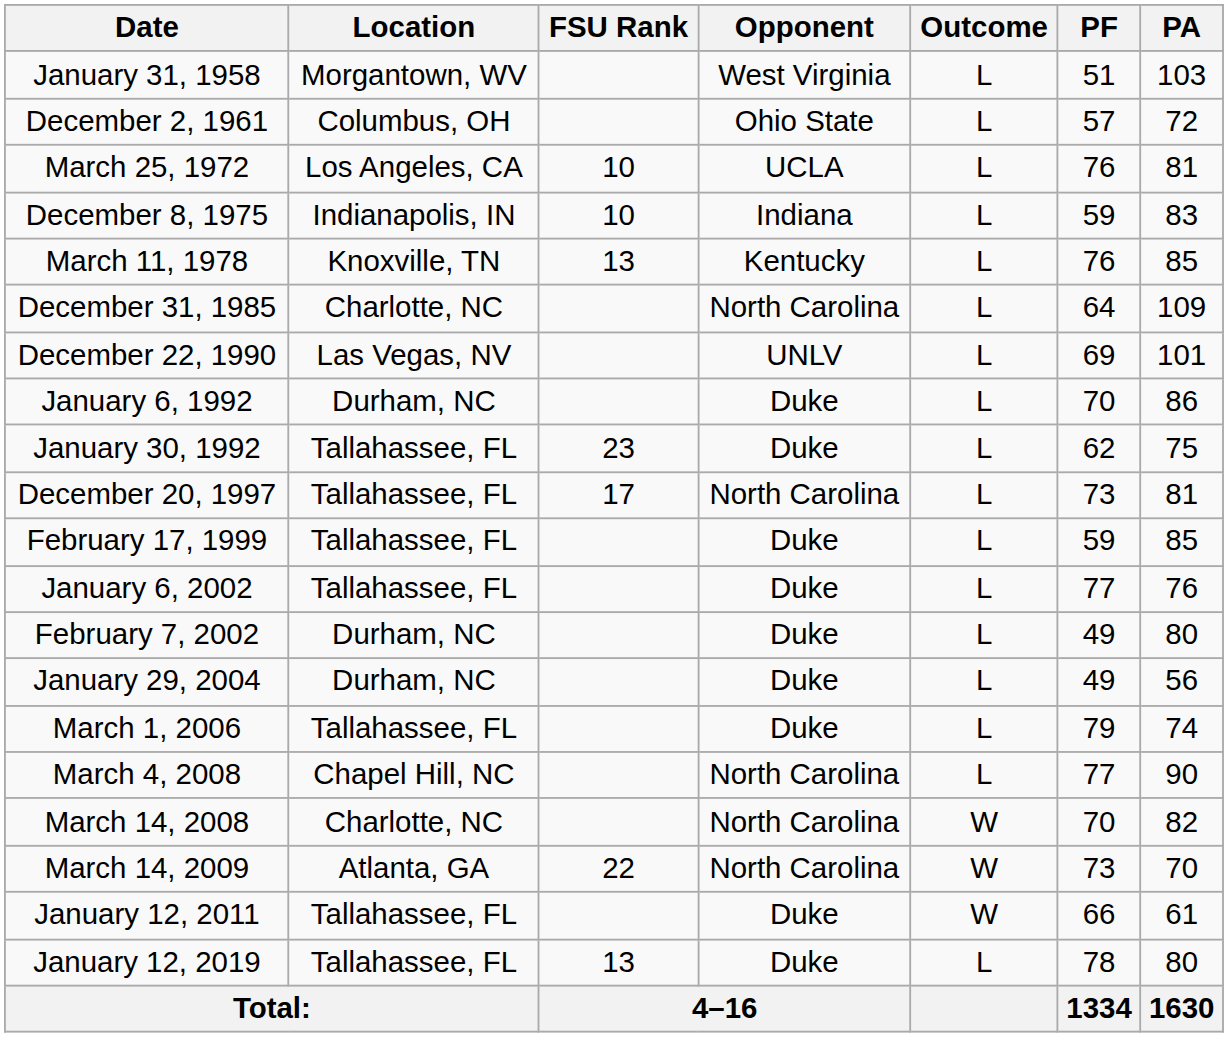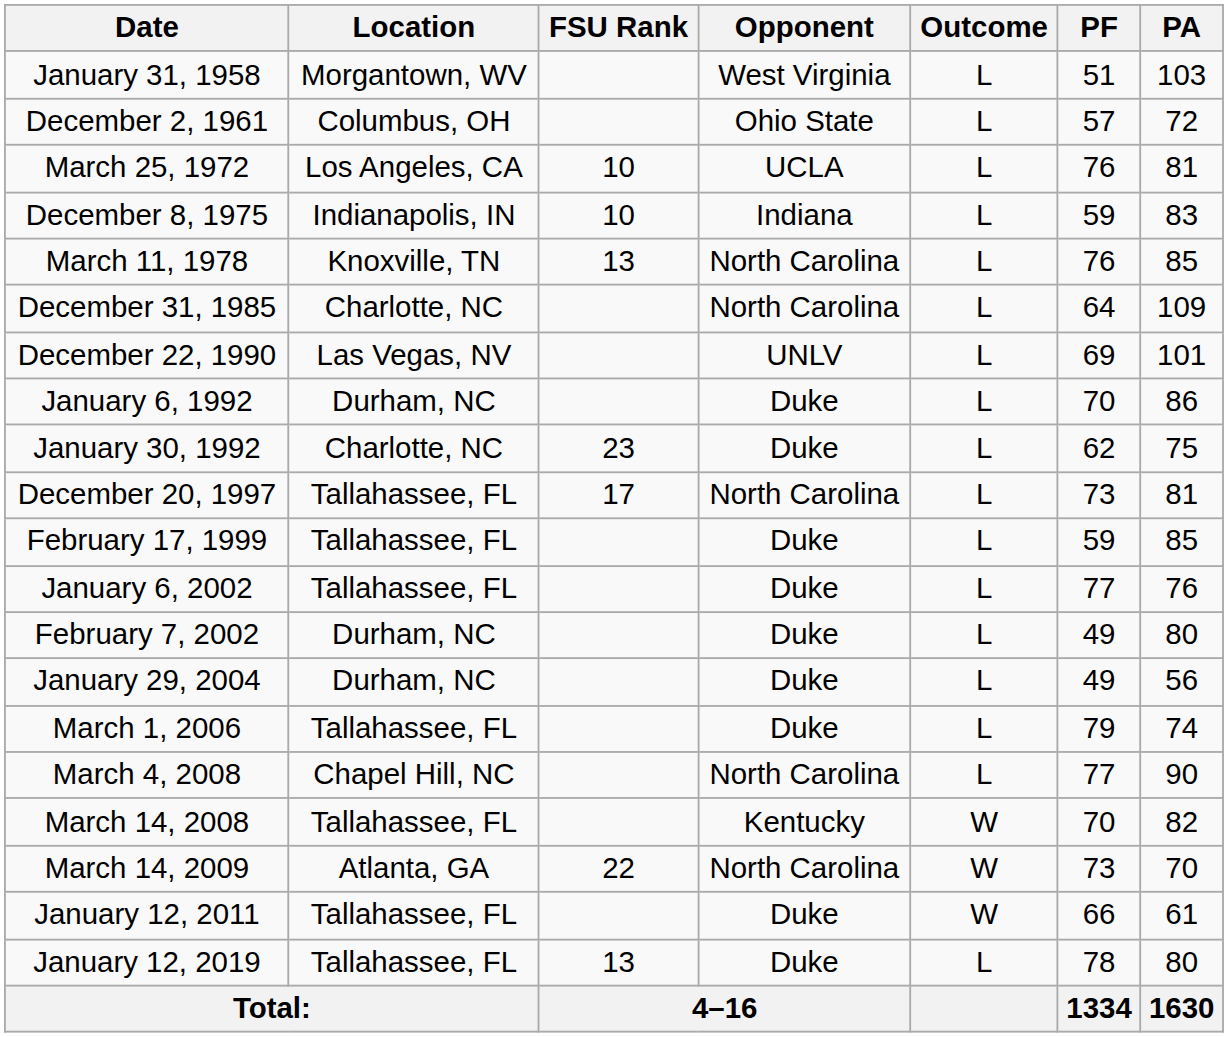(804, 261) Kentucky -> (804, 261) North Carolina
(414, 448) Tallahassee, FL -> (414, 448) Charlotte, NC
(414, 821) Charlotte, NC -> (414, 821) Tallahassee, FL
(804, 821) North Carolina -> (804, 821) Kentucky
